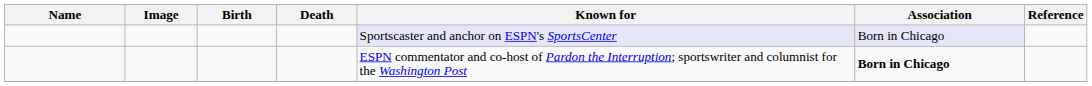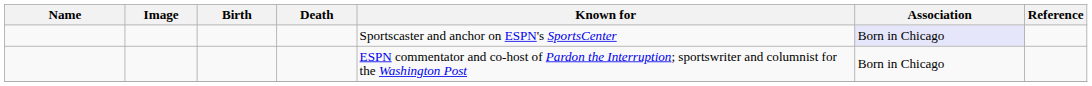(488, 35) lavender background -> (488, 35) no background
(904, 63) bold -> (901, 63) normal
